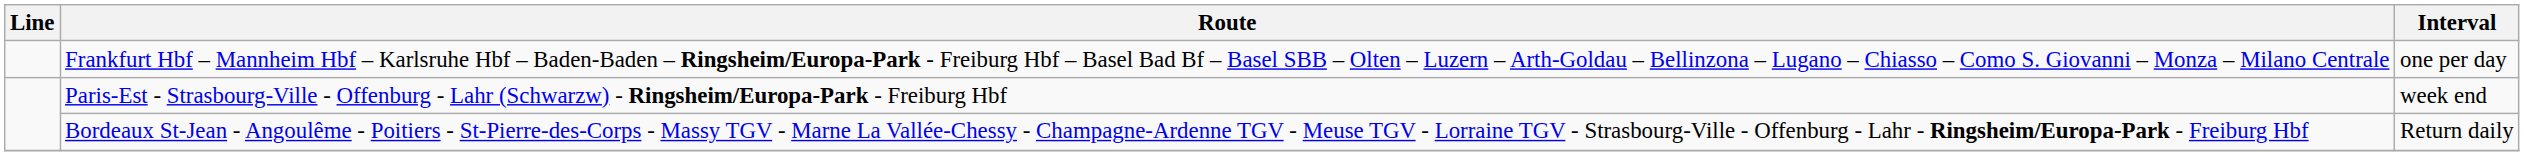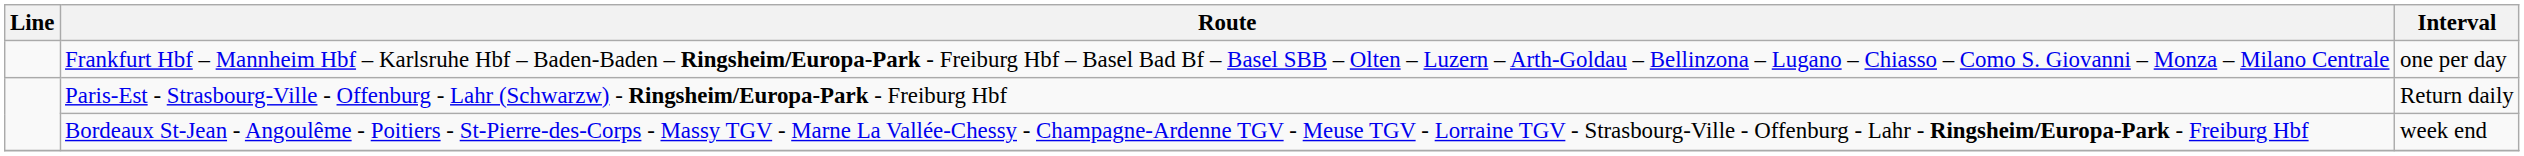(2444, 95) week end -> (2457, 95) Return daily
(2457, 131) Return daily -> (2444, 131) week end
